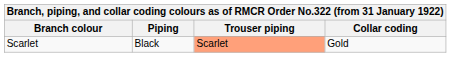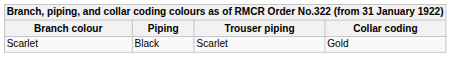(212, 44) lightsalmon background -> (212, 44) no background
